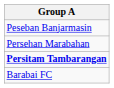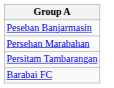(57, 59) bold -> (52, 59) normal
